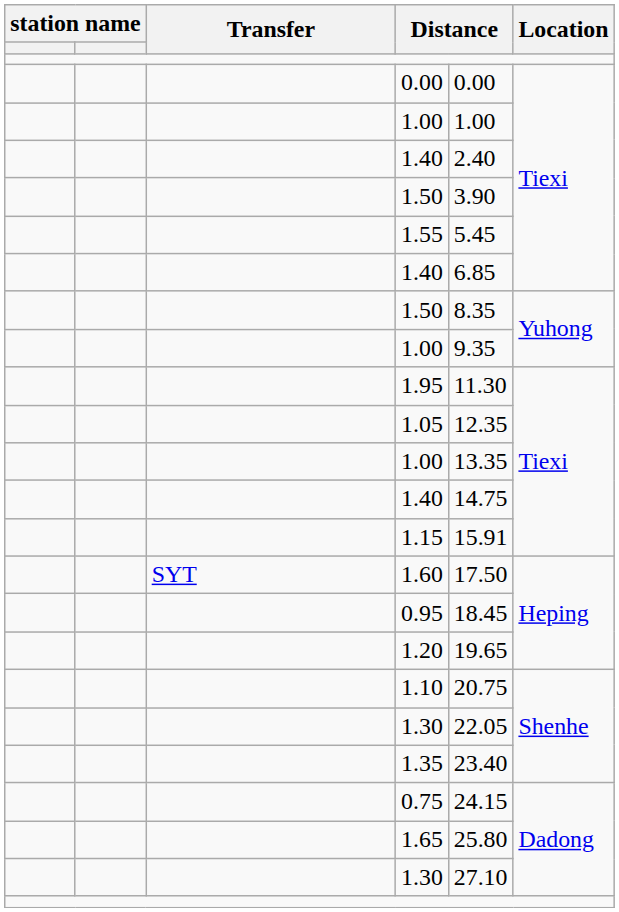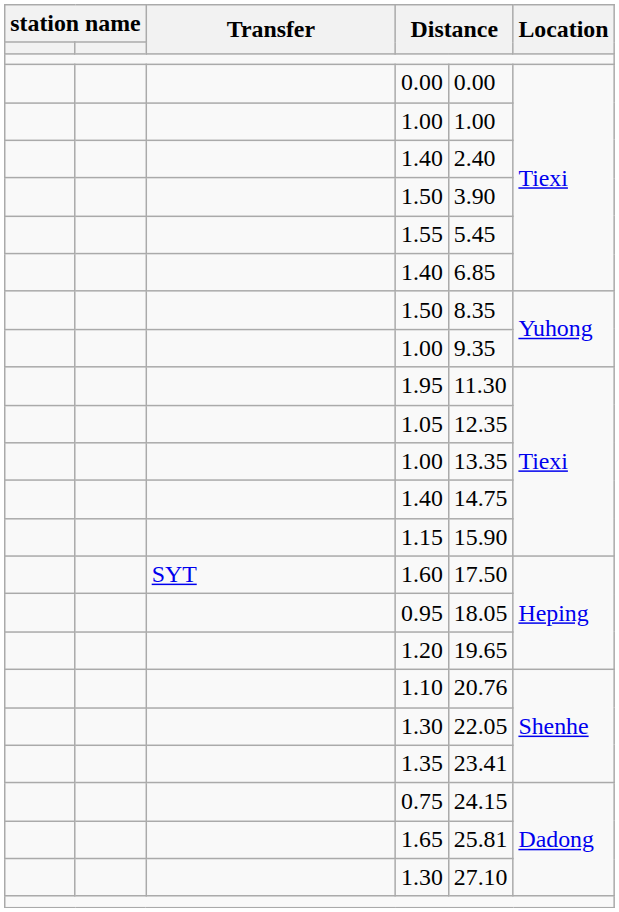(481, 536) 15.91 -> (481, 536) 15.90
(481, 612) 18.45 -> (481, 612) 18.05
(481, 688) 20.75 -> (481, 688) 20.76
(481, 763) 23.40 -> (481, 763) 23.41
(481, 839) 25.80 -> (481, 839) 25.81
